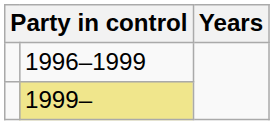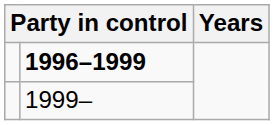(85, 61) normal -> (85, 61) bold
(59, 100) khaki background -> (59, 100) no background
